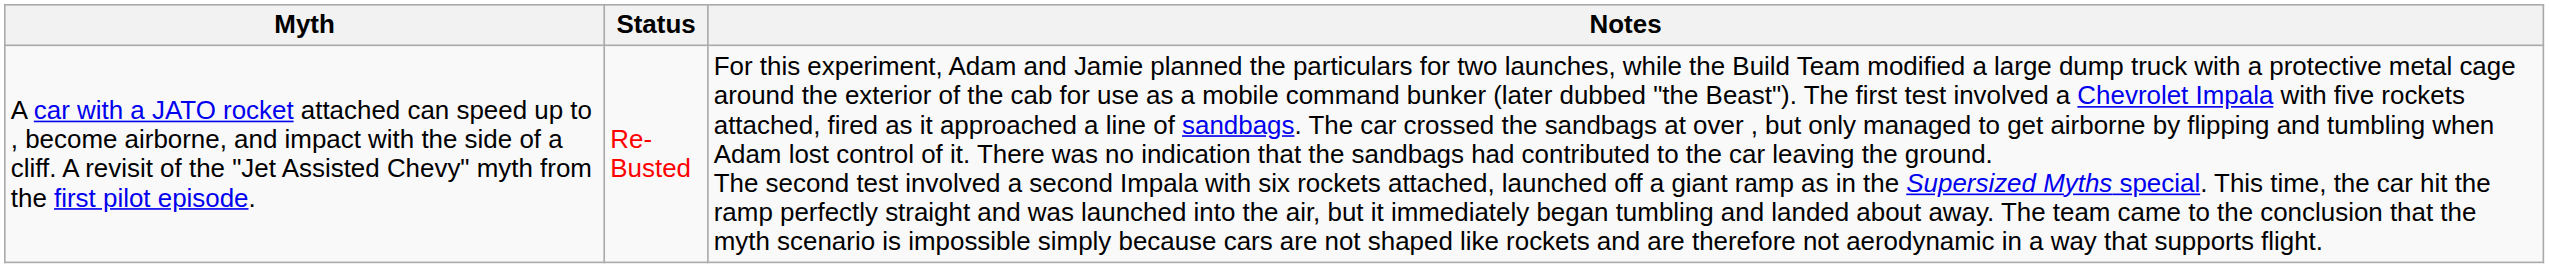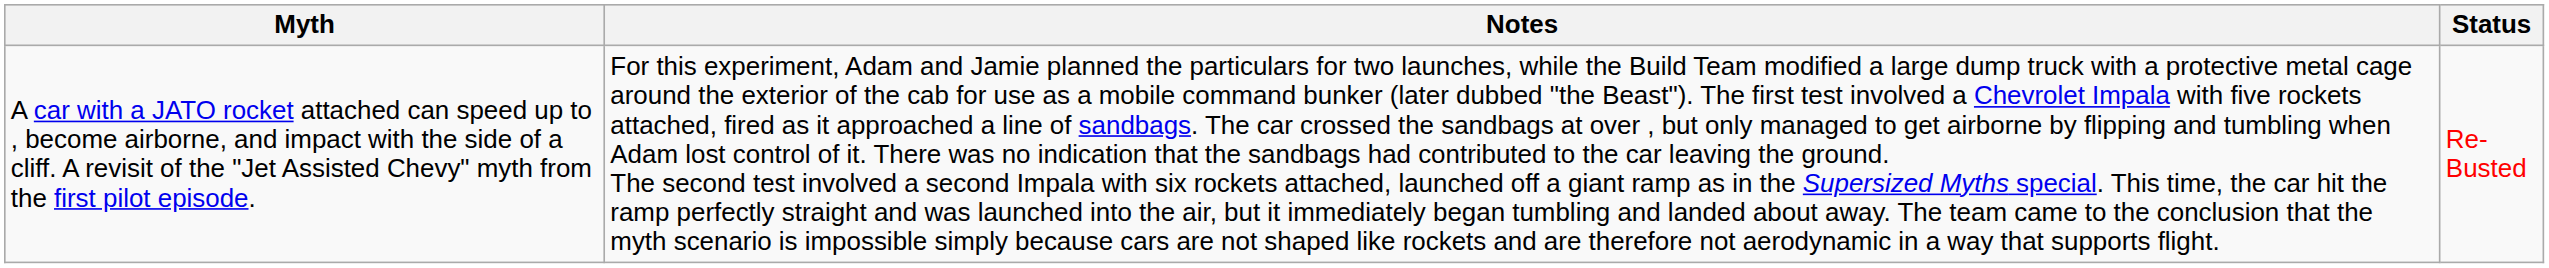columns swapped: (656, 25) <-> (1626, 25)
